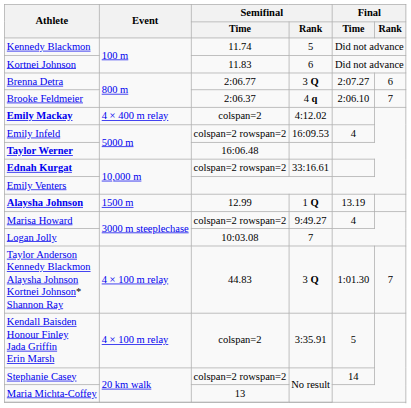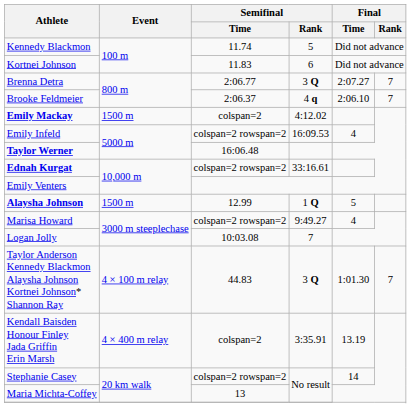(390, 81) 6 -> (390, 81) 7
(135, 116) 4 × 400 m relay -> (118, 116) 1500 m
(353, 203) 13.19 -> (353, 203) 5
(135, 340) 4 × 100 m relay -> (135, 340) 4 × 400 m relay
(353, 340) 5 -> (353, 340) 13.19
